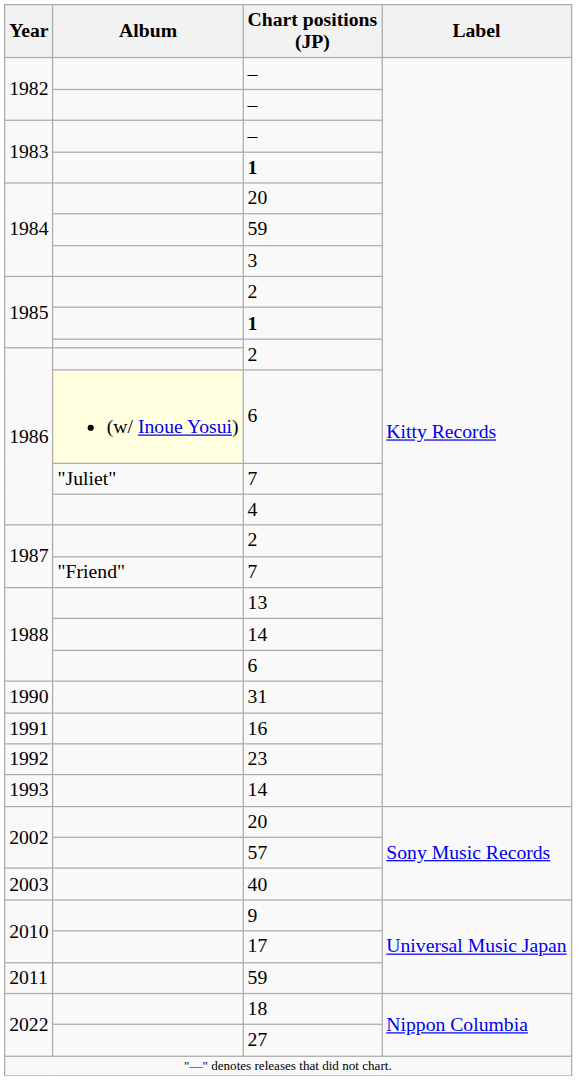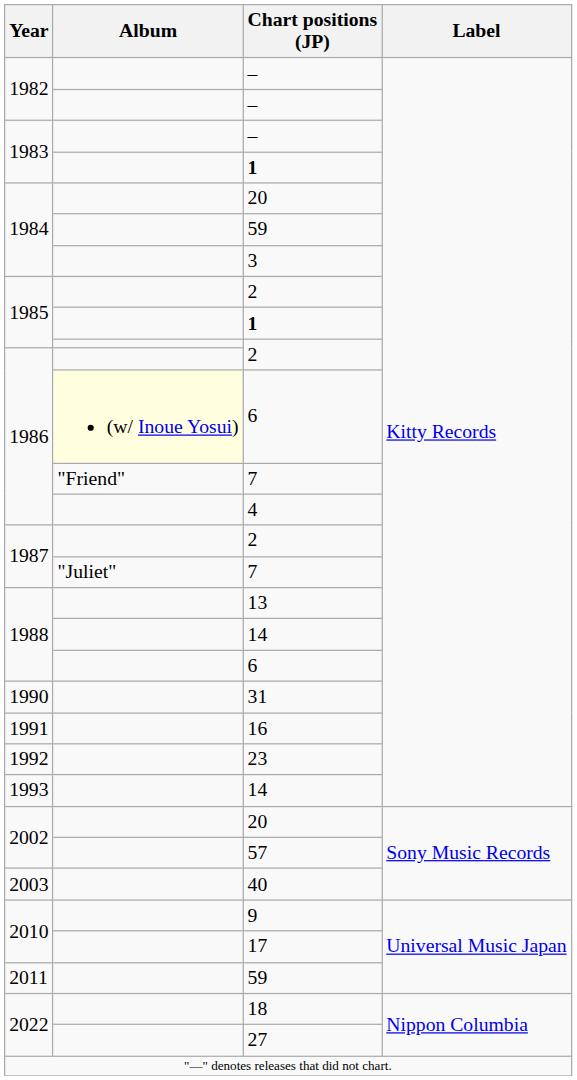(87, 478) "Juliet" -> (91, 478) "Friend"
(91, 571) "Friend" -> (87, 571) "Juliet"
